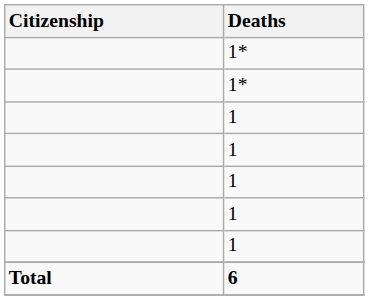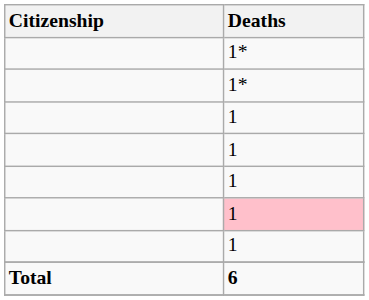(233, 213) no background -> (233, 213) pink background
